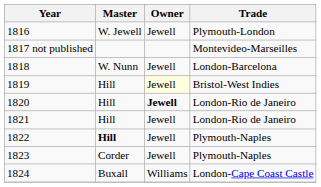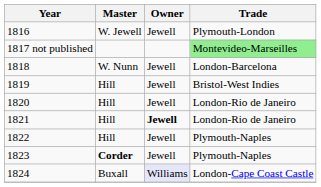(245, 48) no background -> (245, 48) lightgreen background
(161, 84) lightyellow background -> (161, 84) no background
(162, 102) bold -> (161, 102) normal
(161, 119) normal -> (162, 119) bold
(107, 137) bold -> (107, 137) normal
(114, 155) normal -> (115, 155) bold
(167, 173) no background -> (167, 173) lavender background
